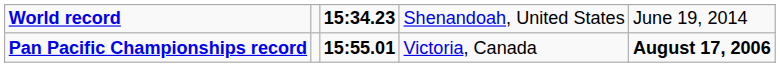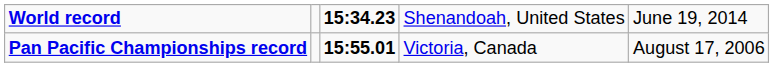(702, 47) bold -> (699, 47) normal
